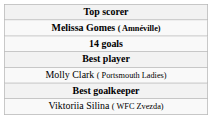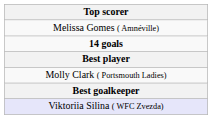(106, 28) bold -> (106, 28) normal
(106, 106) no background -> (106, 106) lavender background
